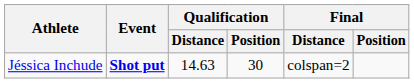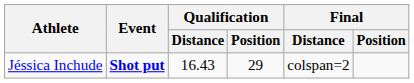(198, 65) 14.63 -> (198, 65) 16.43
(256, 65) 30 -> (256, 65) 29
